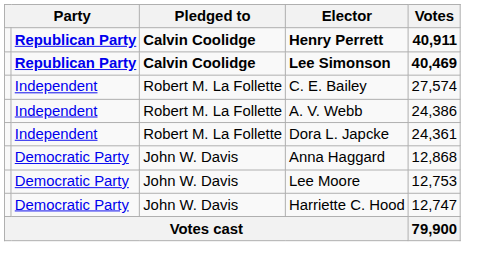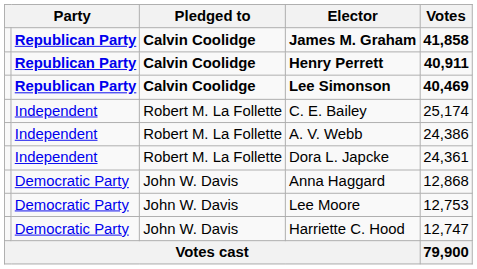+ row: (353, 39)
(434, 87) 27,574 -> (446, 110) 25,174
